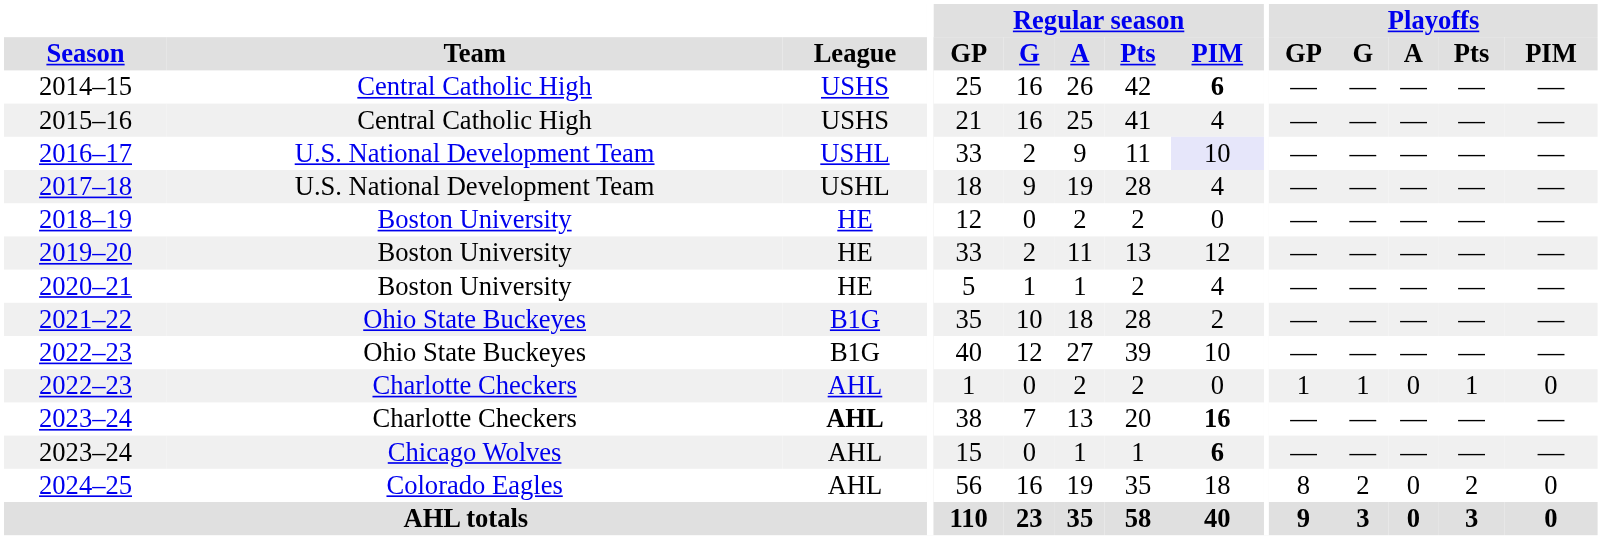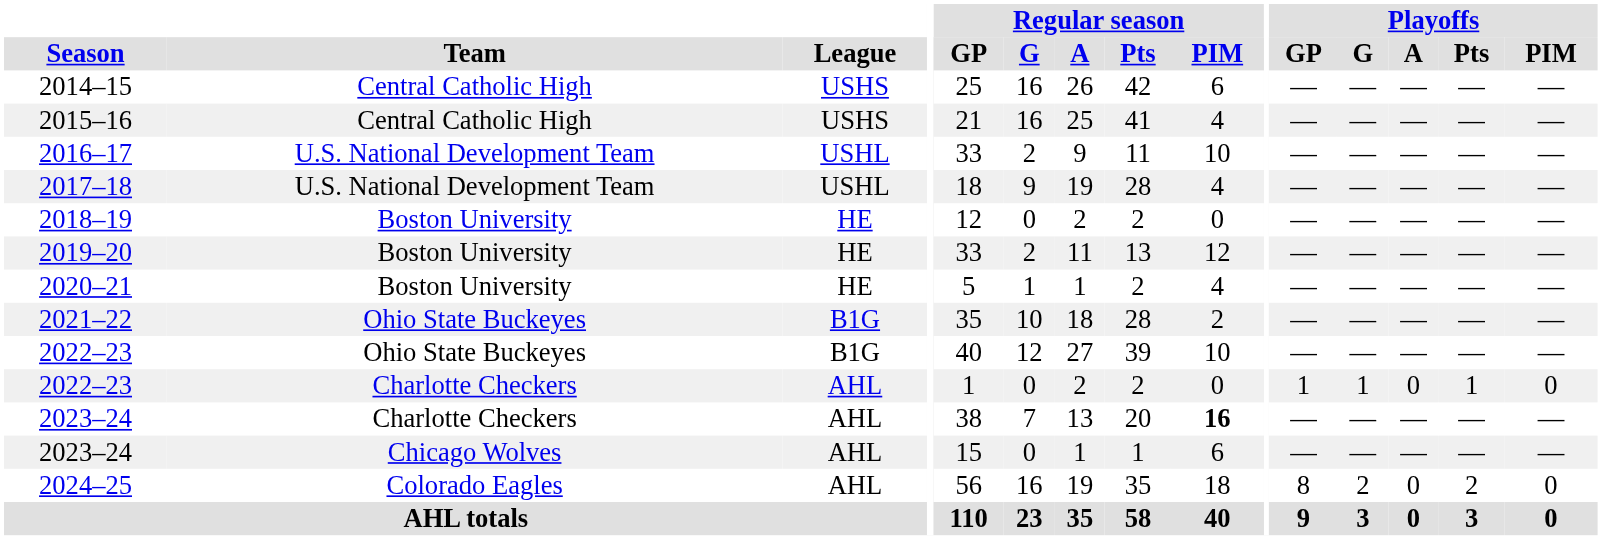(1217, 86) bold -> (1217, 86) normal
(1217, 153) lavender background -> (1217, 153) no background
(855, 418) bold -> (855, 418) normal
(1217, 451) bold -> (1217, 451) normal
